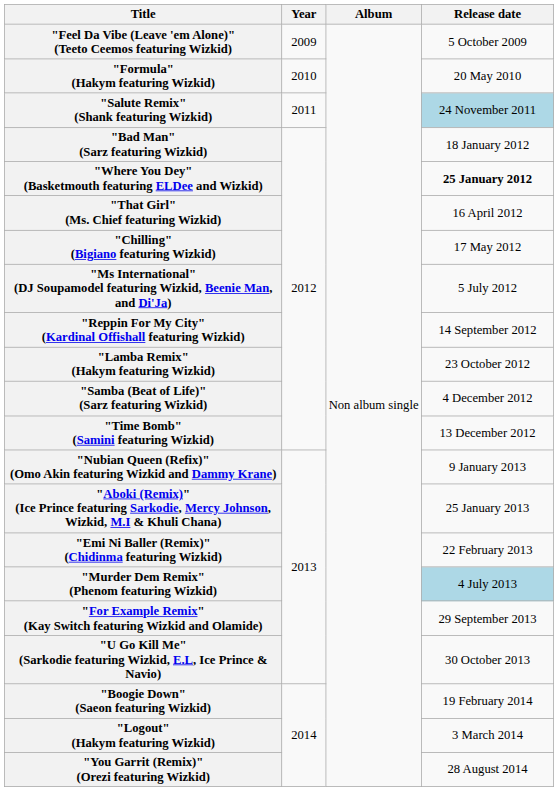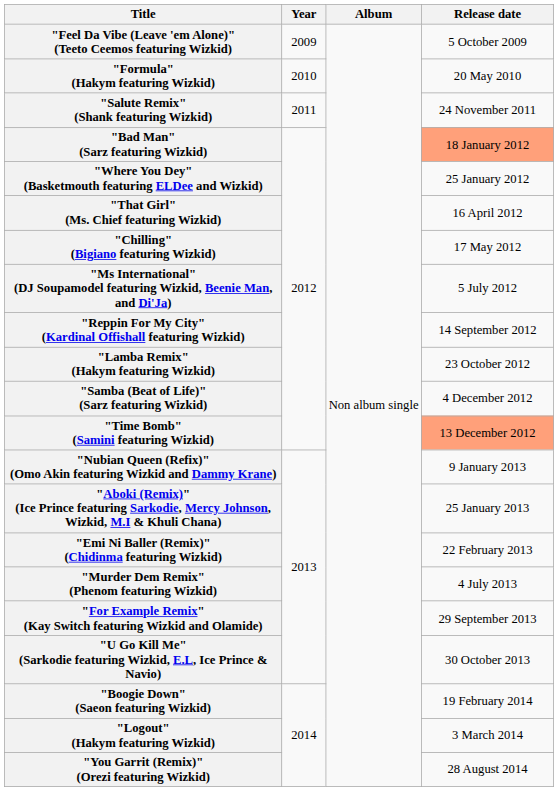(488, 110) lightblue background -> (488, 110) no background
(488, 144) no background -> (488, 144) lightsalmon background
(488, 178) bold -> (488, 178) normal
(488, 432) no background -> (488, 432) lightsalmon background
(488, 584) lightblue background -> (488, 584) no background
